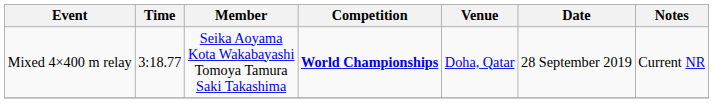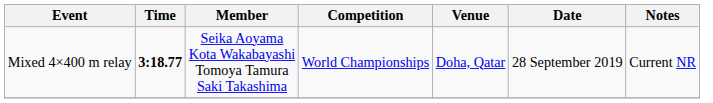(160, 62) normal -> (160, 62) bold
(370, 62) bold -> (365, 62) normal
